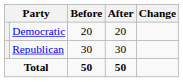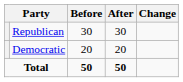rows swapped: (38, 49) <-> (39, 31)
